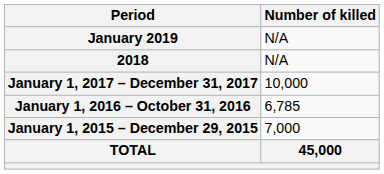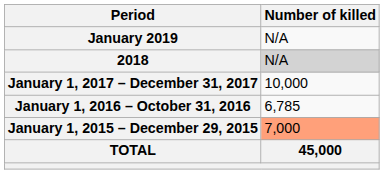(276, 60) no background -> (276, 60) lightgrey background
(282, 128) no background -> (282, 128) lightsalmon background
